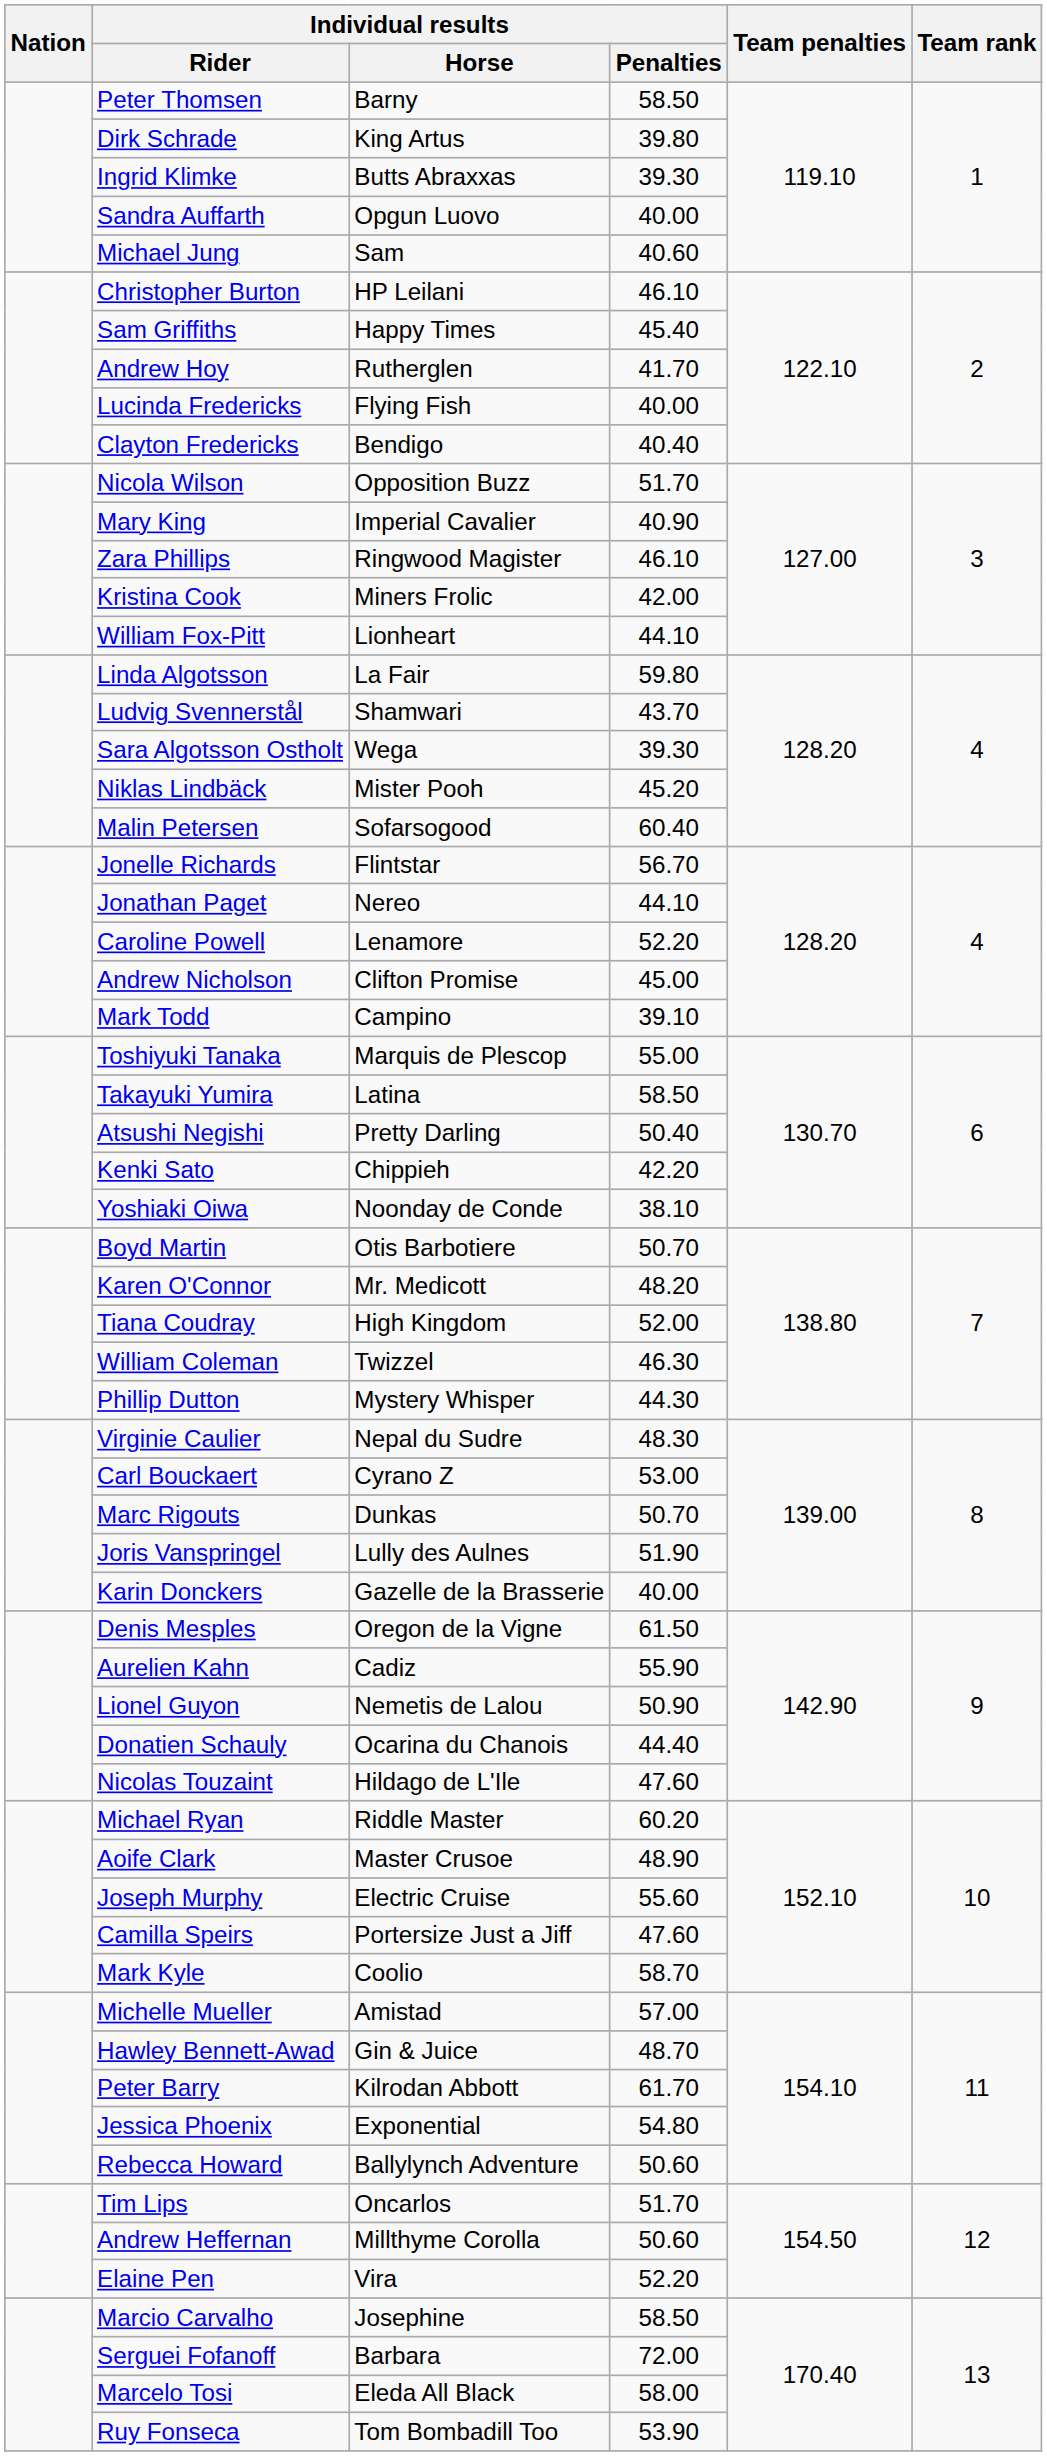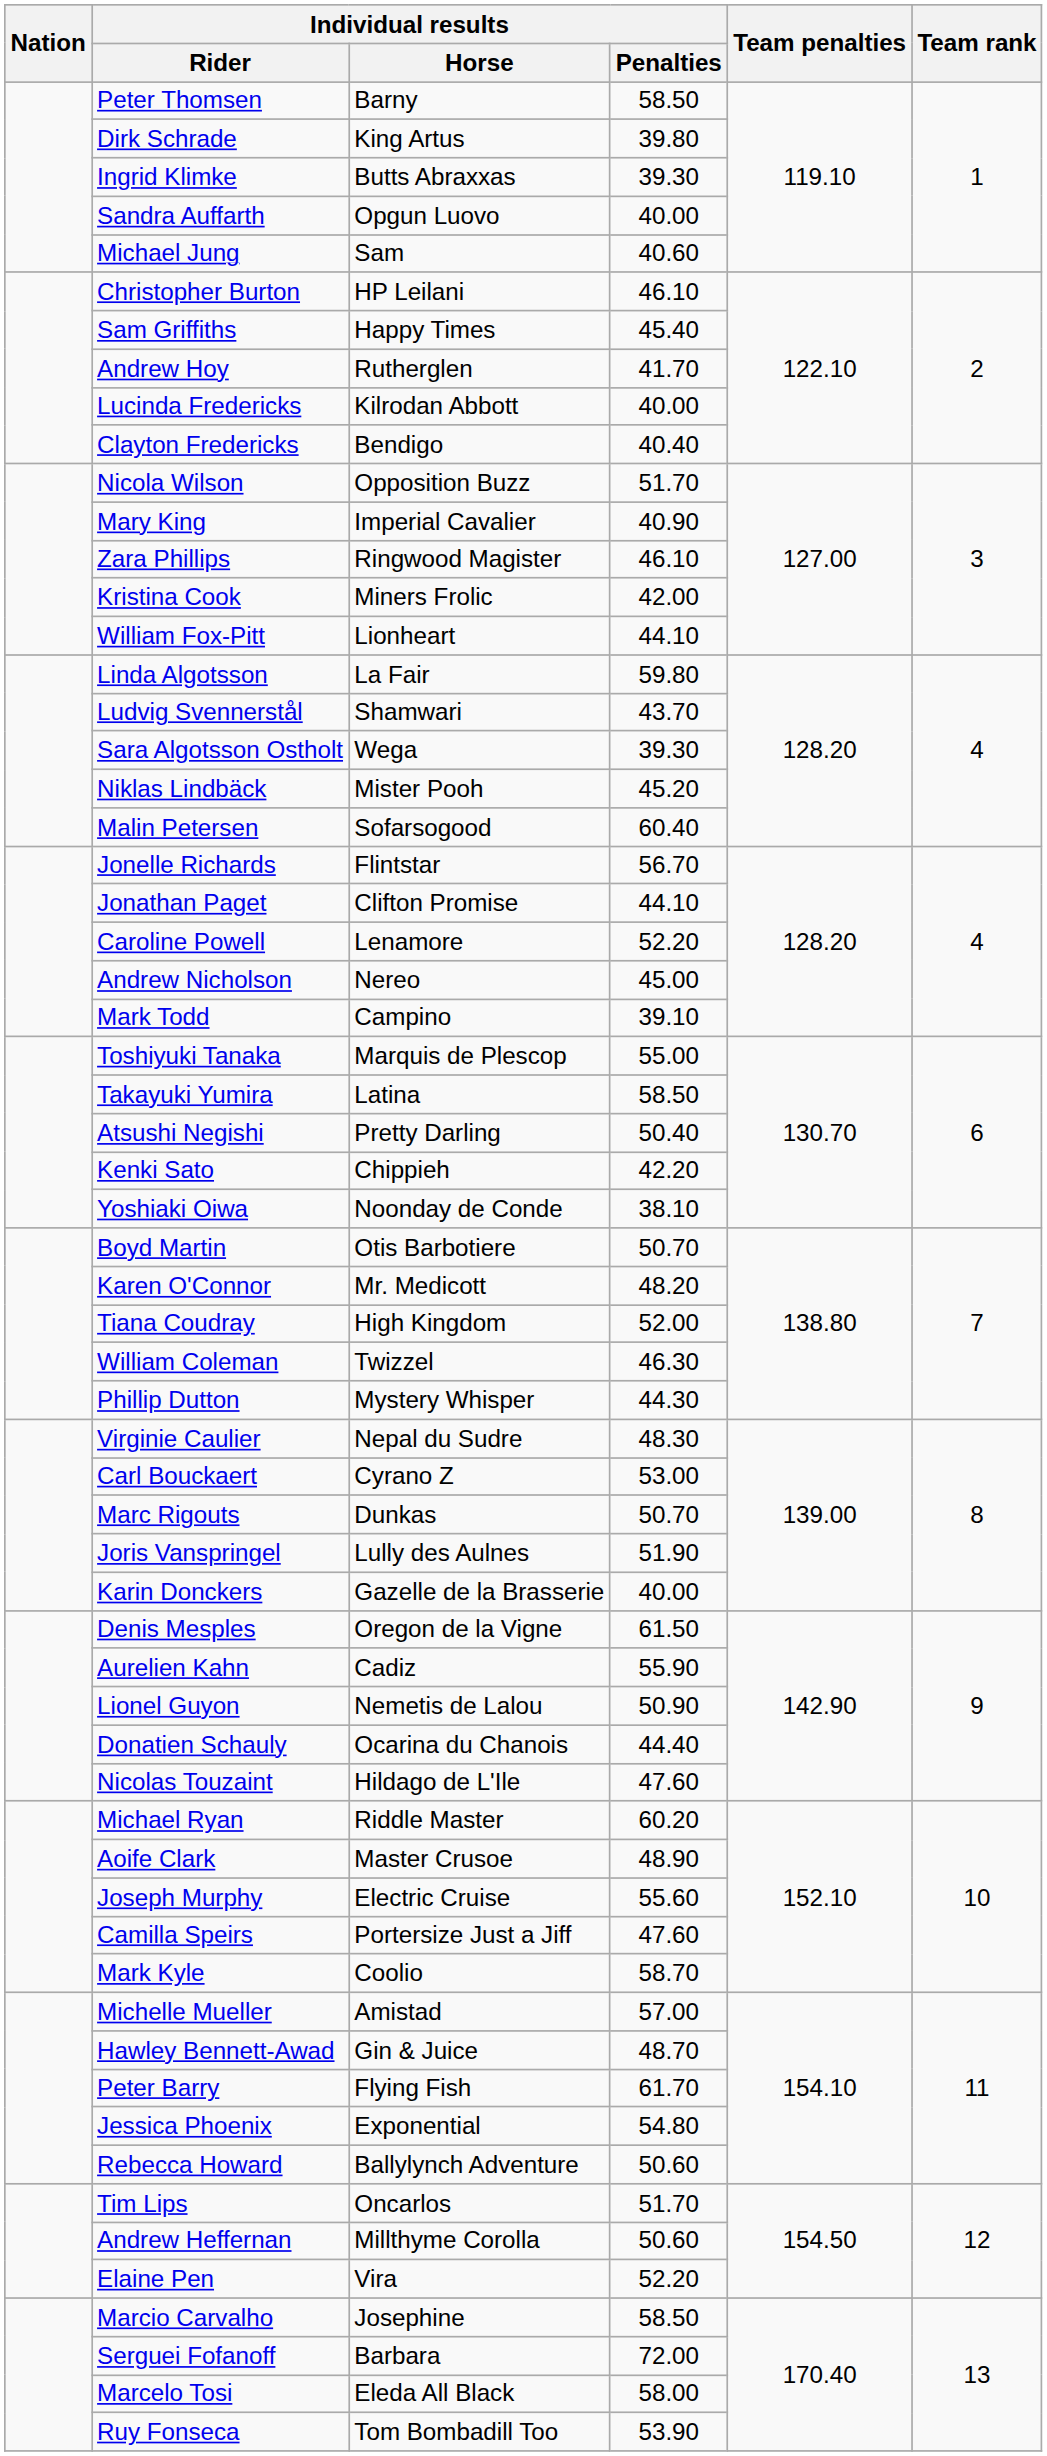(413, 407) Flying Fish -> (436, 407) Kilrodan Abbott
(387, 903) Nereo -> (436, 903) Clifton Promise
(436, 980) Clifton Promise -> (387, 980) Nereo
(436, 2088) Kilrodan Abbott -> (413, 2088) Flying Fish
